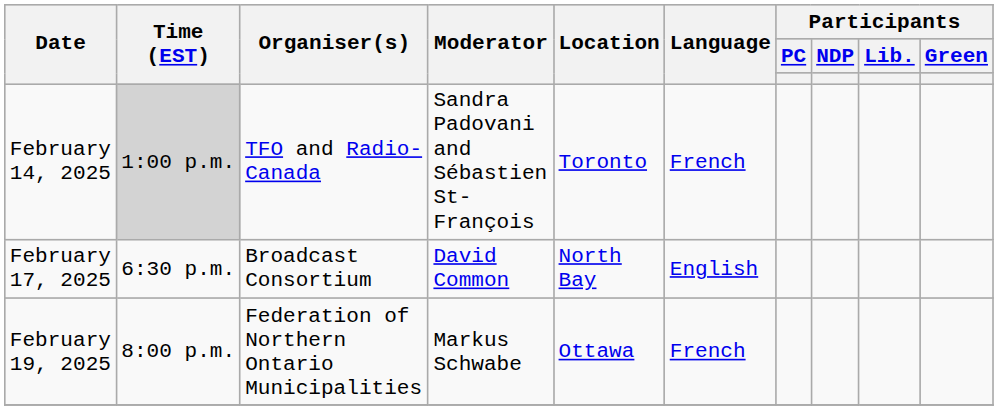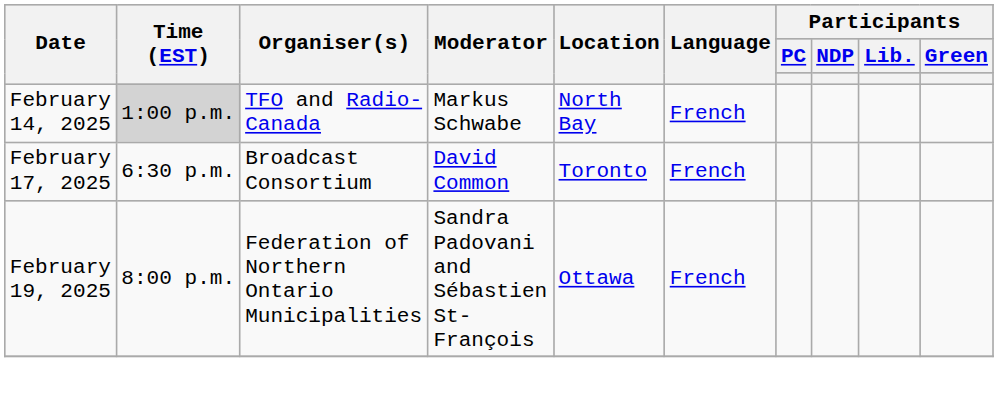(490, 161) Sandra Padovani and Sébastien St-François -> (478, 113) Markus Schwabe
(603, 161) Toronto -> (590, 113) North Bay
(590, 269) North Bay -> (603, 171) Toronto
(714, 269) English -> (708, 171) French
(478, 352) Markus Schwabe -> (490, 279) Sandra Padovani and Sébastien St-François
